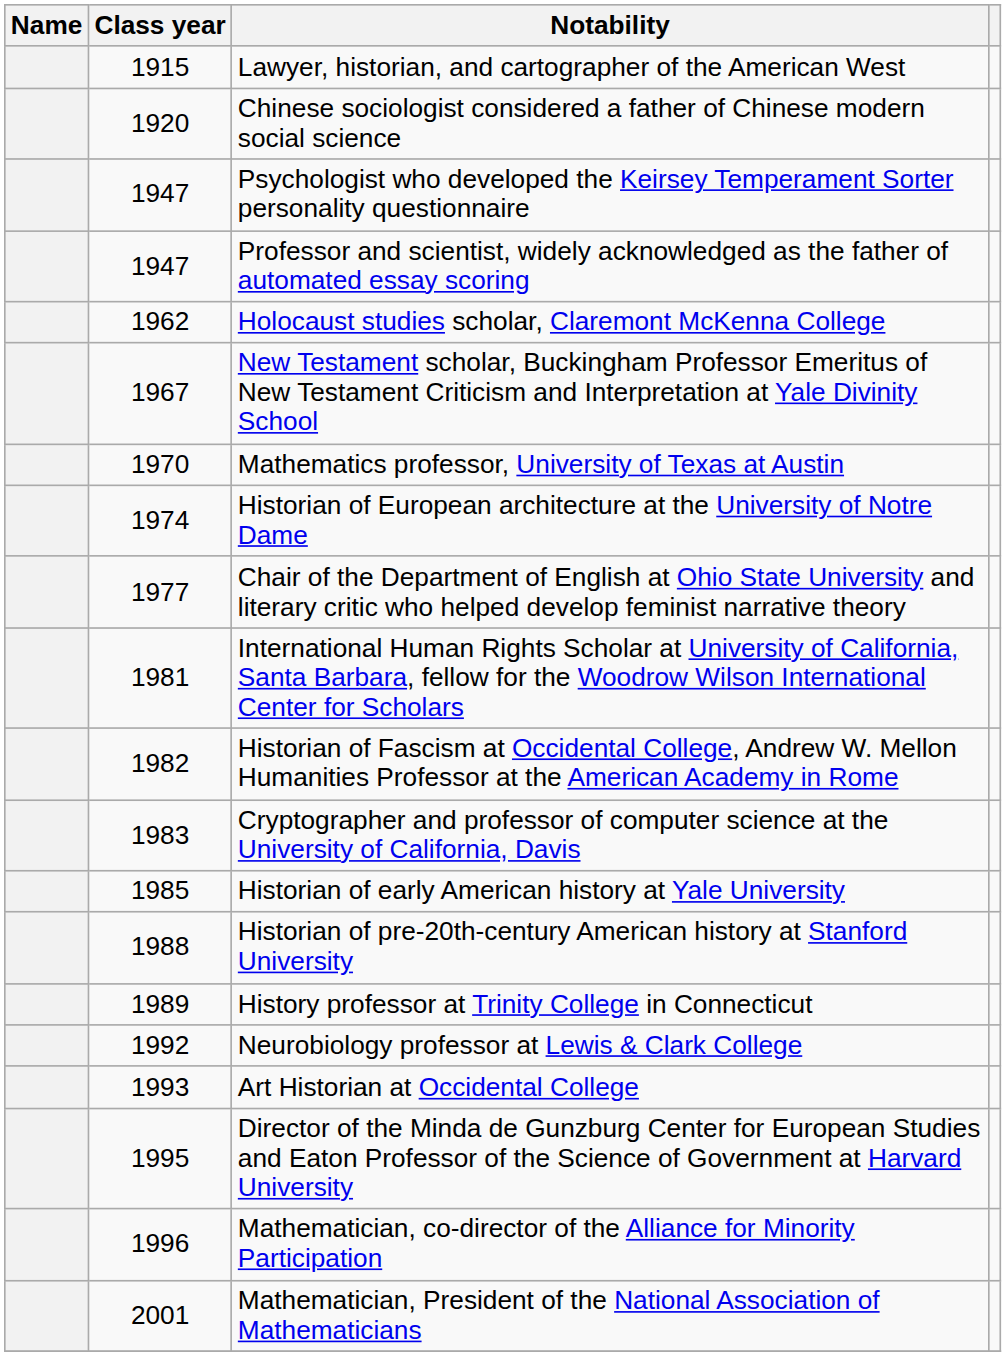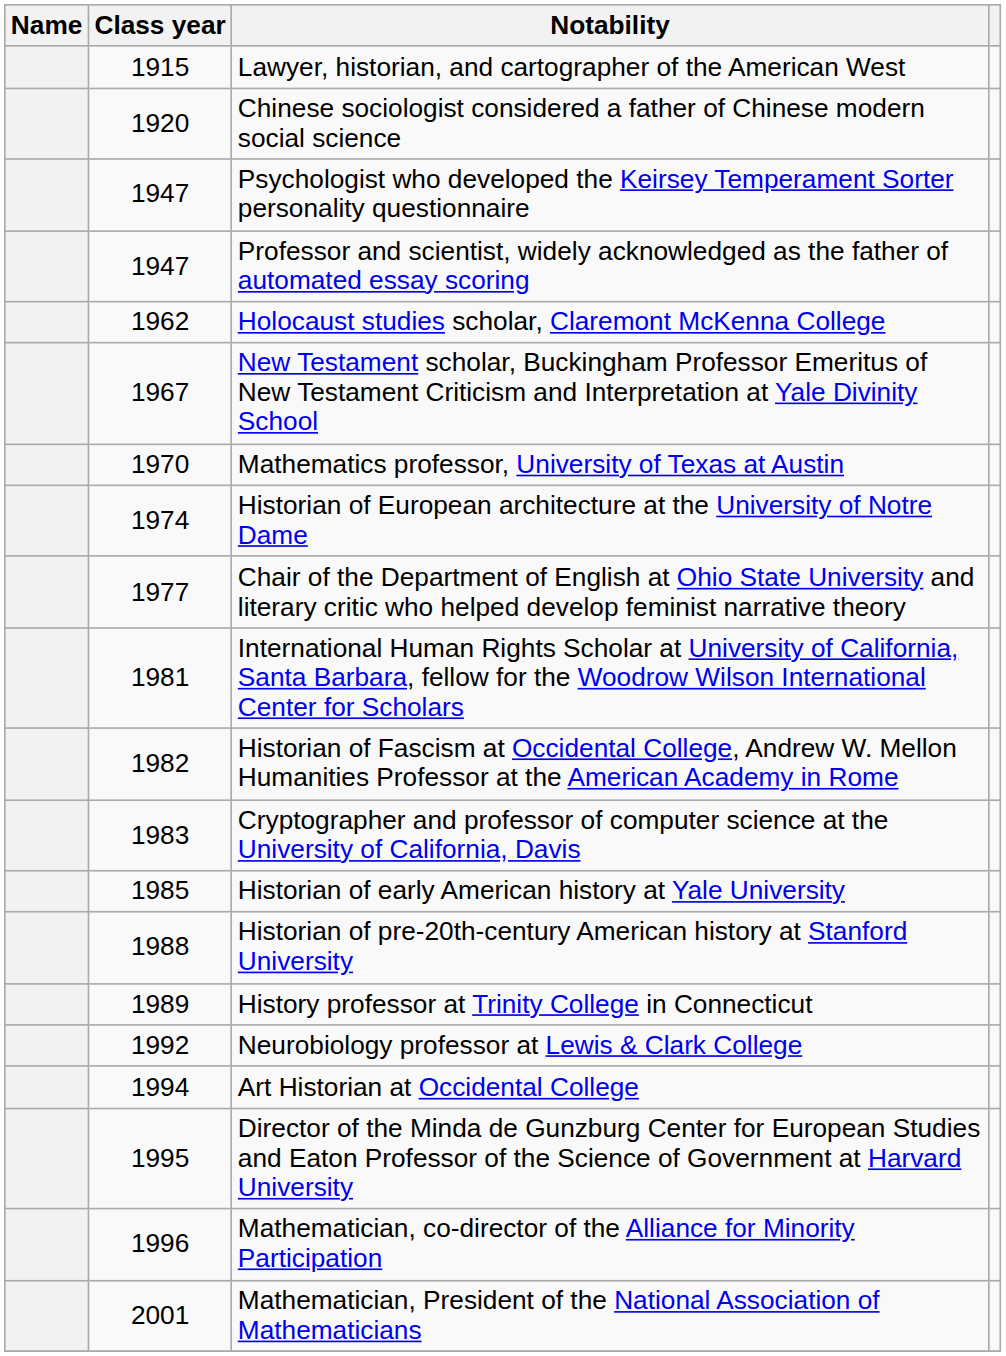(160, 1087) 1993 -> (160, 1087) 1994
